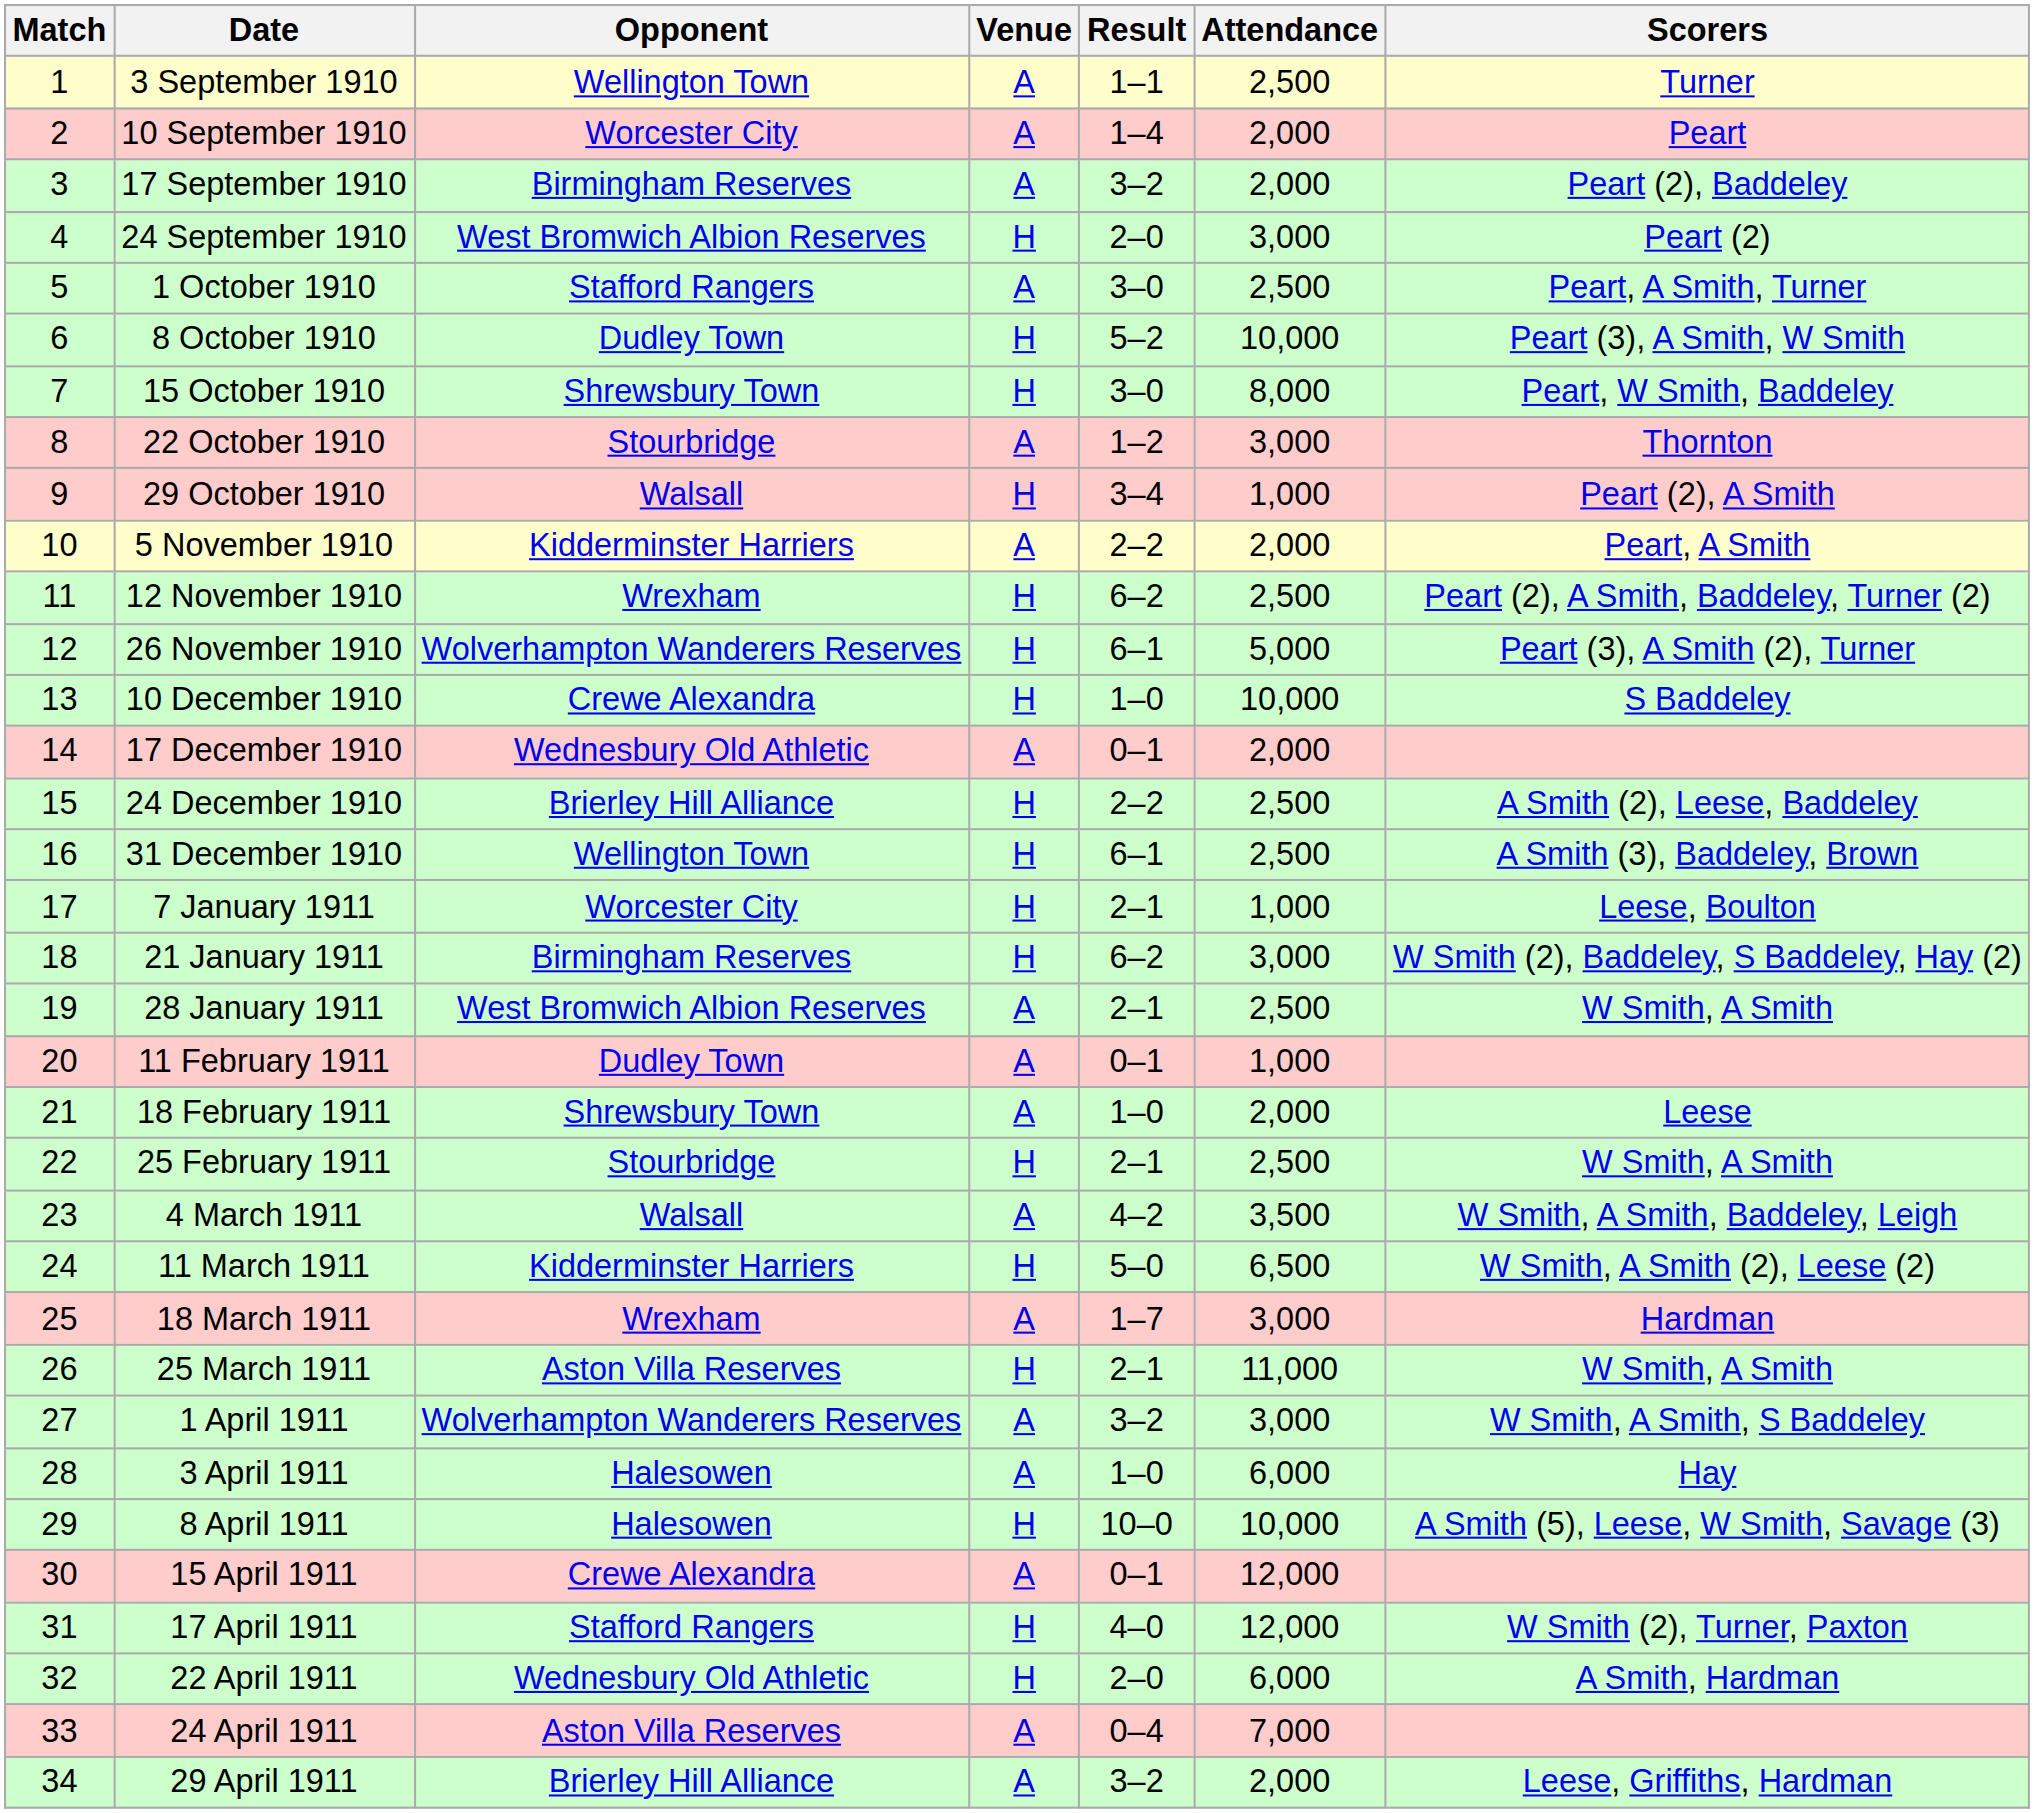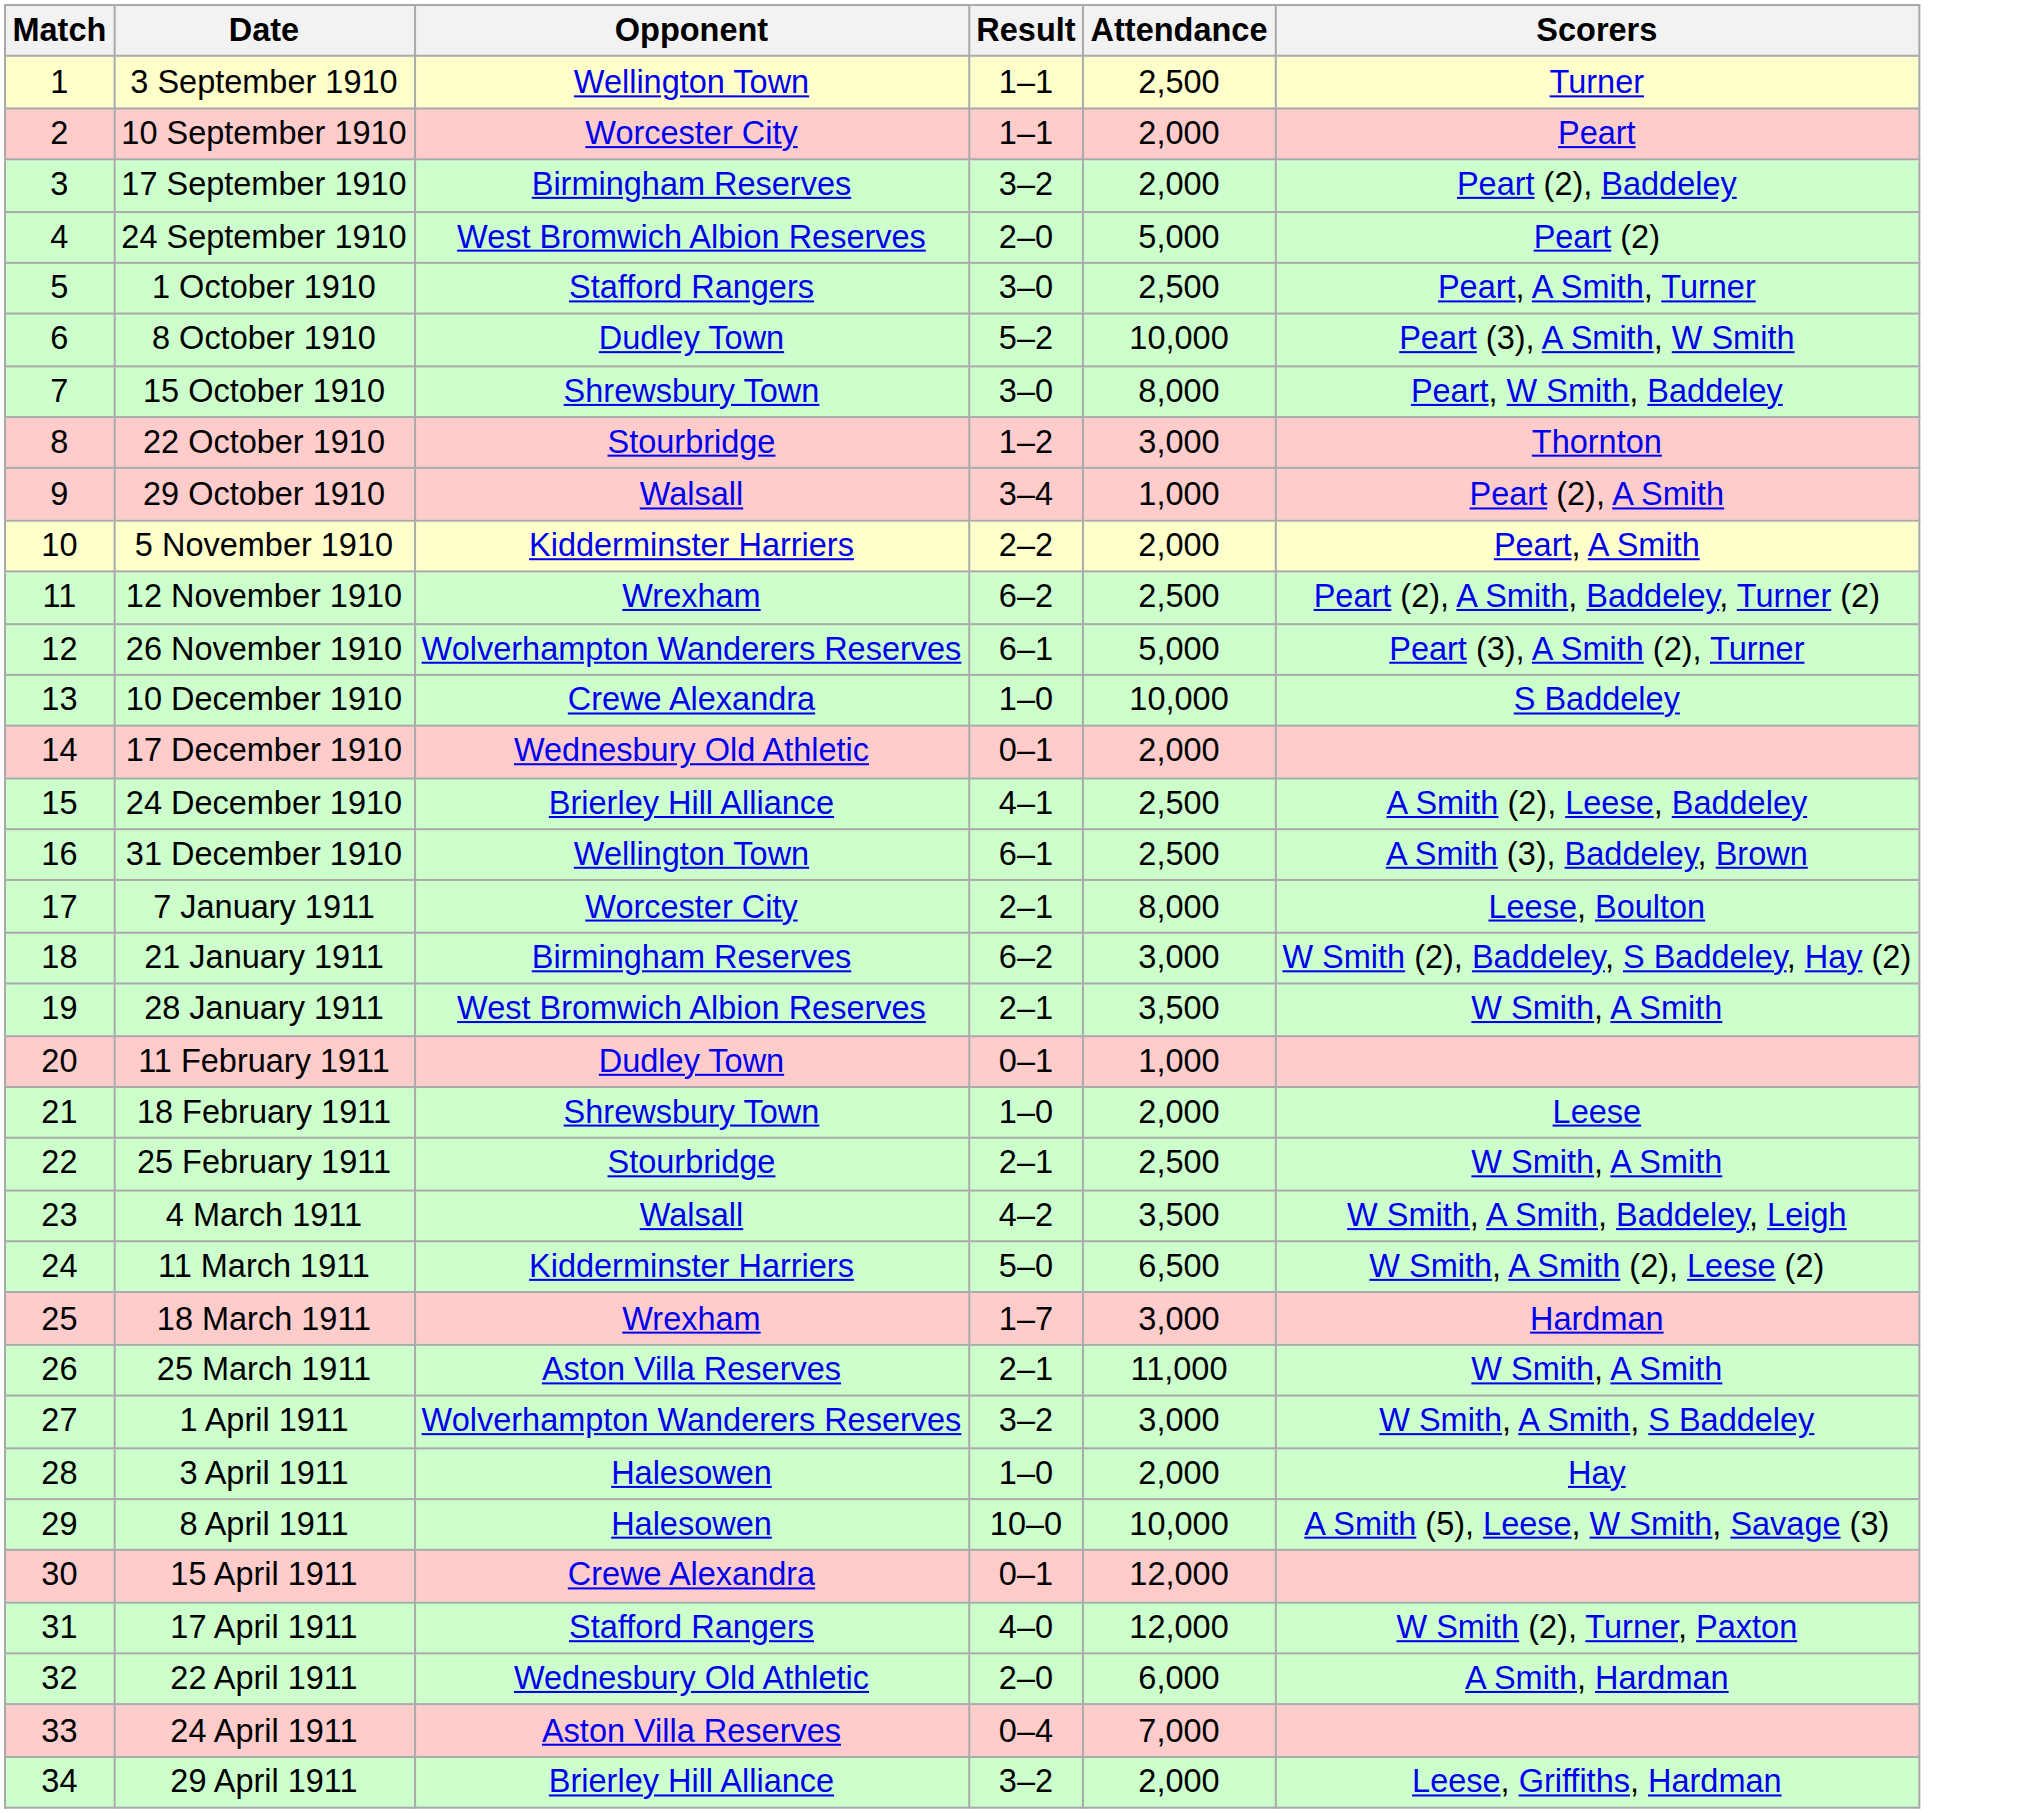- column: (1024, 30)
(1137, 133) 1–4 -> (1026, 133) 1–1
(1290, 236) 3,000 -> (1179, 236) 5,000
(1137, 802) 2–2 -> (1026, 802) 4–1
(1290, 905) 1,000 -> (1179, 905) 8,000
(1290, 1008) 2,500 -> (1179, 1008) 3,500
(1290, 1472) 6,000 -> (1179, 1472) 2,000
